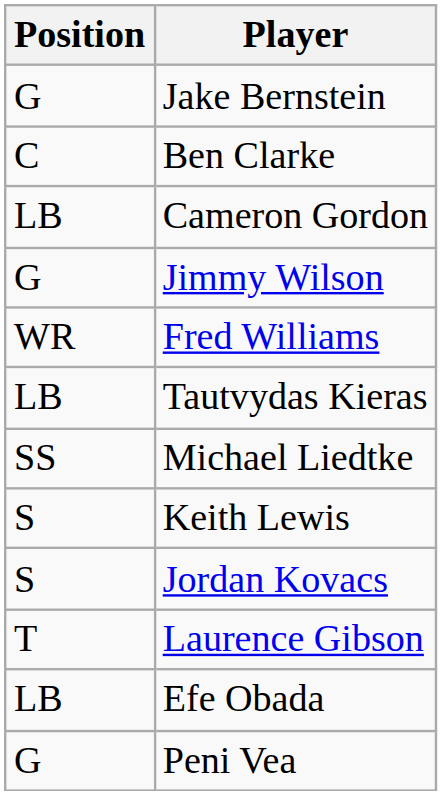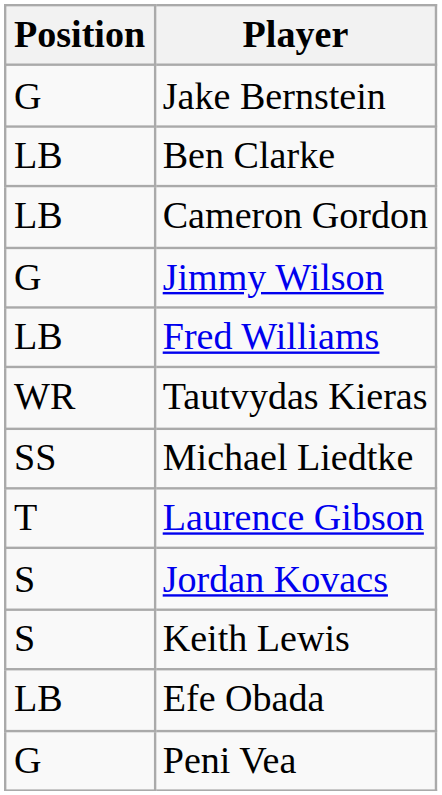(27, 155) C -> (38, 155) LB
(45, 336) WR -> (38, 336) LB
(38, 397) LB -> (45, 397) WR
rows swapped: (293, 638) <-> (256, 517)
